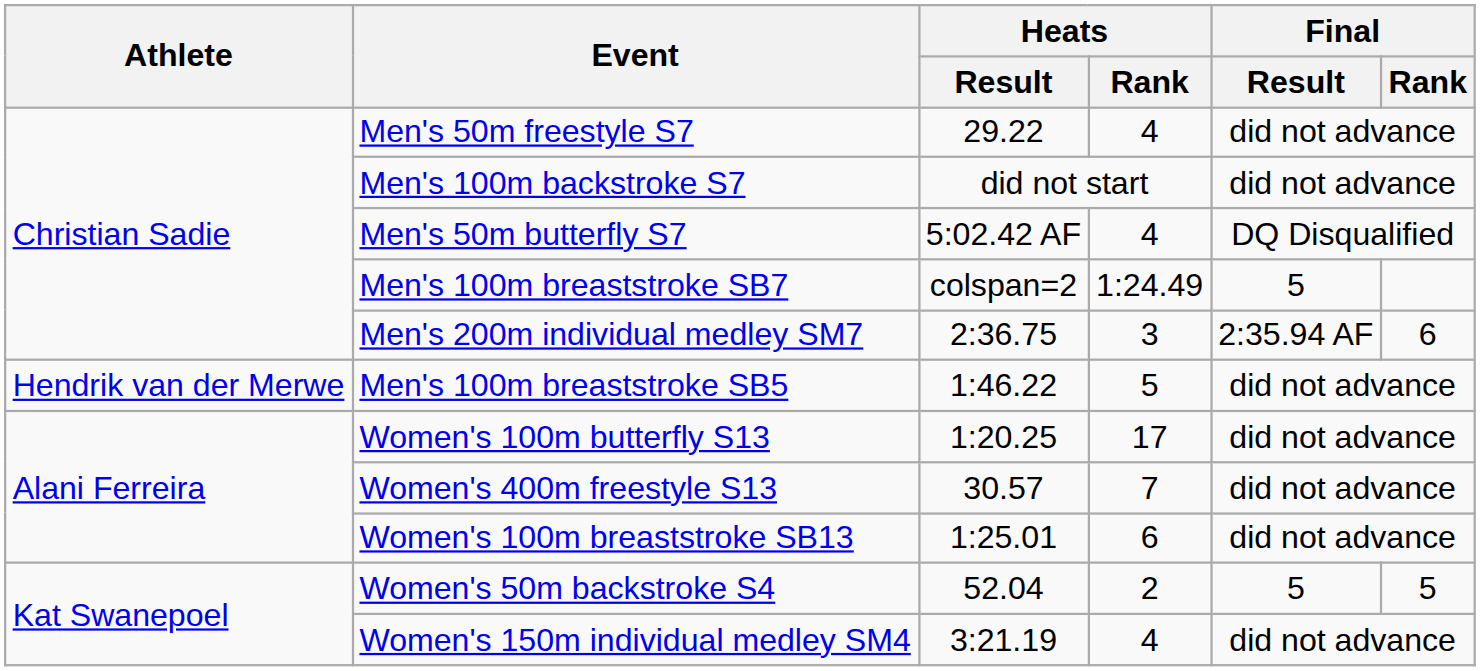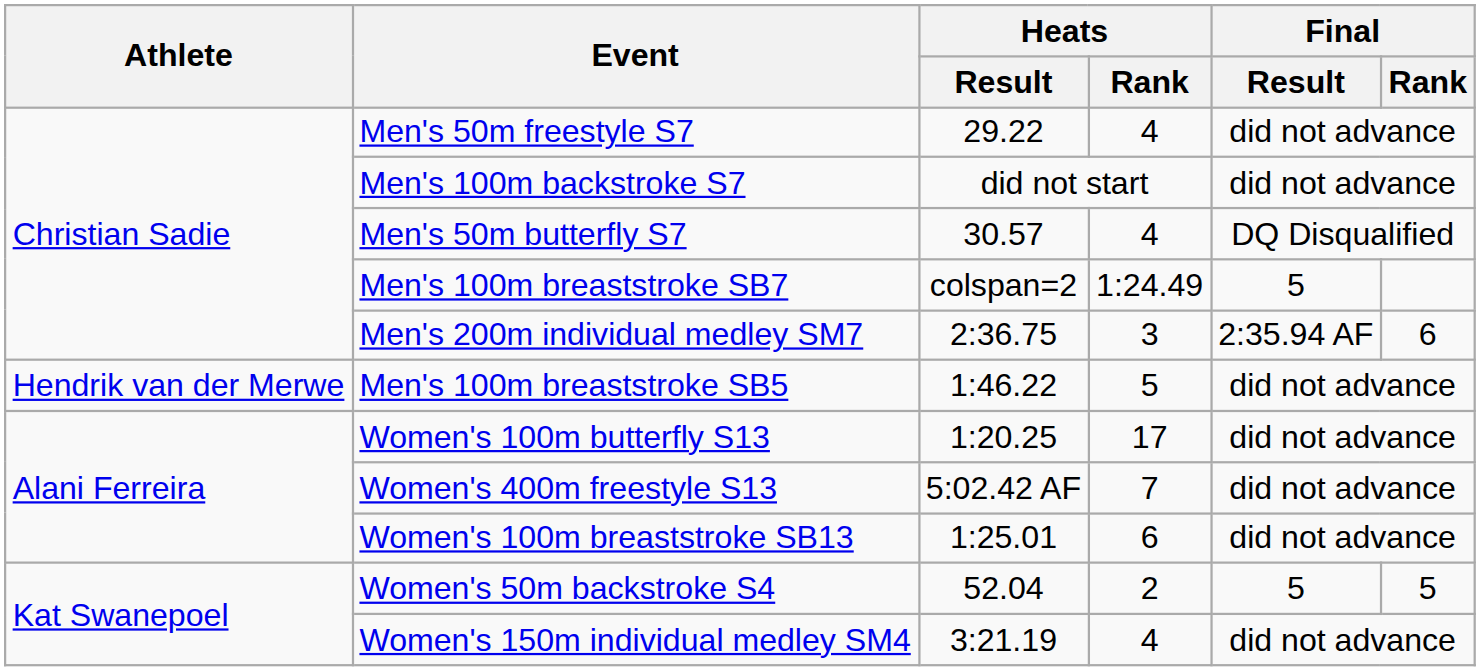(1003, 234) 5:02.42 AF -> (1003, 234) 30.57
(1003, 487) 30.57 -> (1003, 487) 5:02.42 AF
